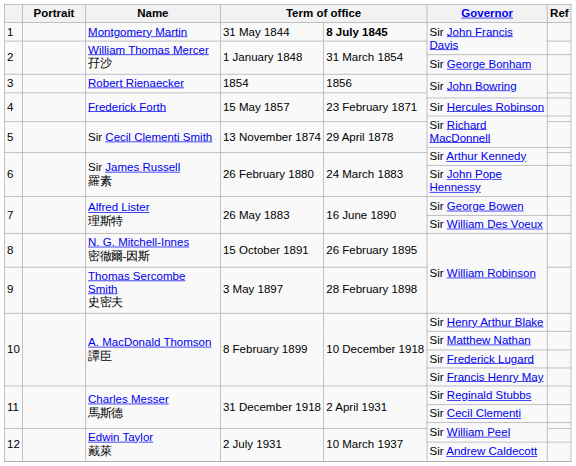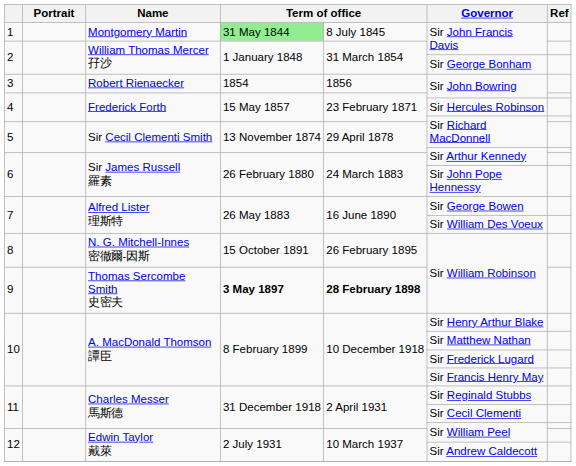(256, 31) no background -> (256, 31) lightgreen background
(357, 31) bold -> (356, 31) normal
(253, 290) normal -> (253, 290) bold
(372, 290) normal -> (373, 290) bold
